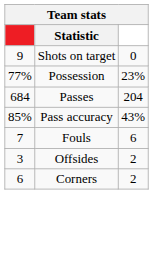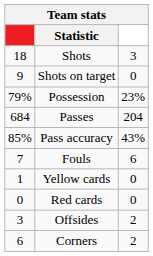+ row: (77, 55)
(20, 76) 77% -> (20, 96) 79%
+ row: (77, 179)
+ row: (77, 199)
